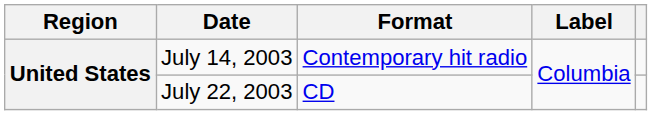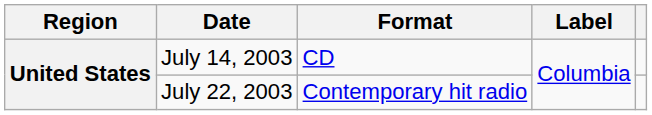(415, 57) Contemporary hit radio -> (319, 57) CD
(319, 92) CD -> (415, 92) Contemporary hit radio
